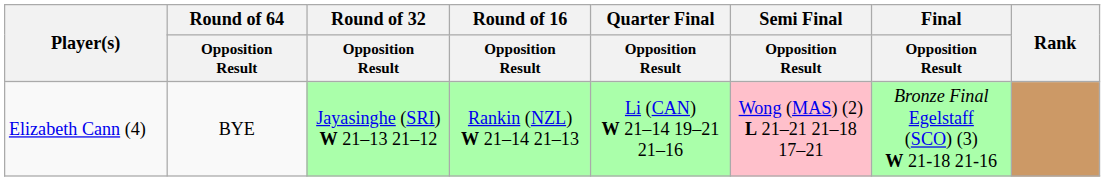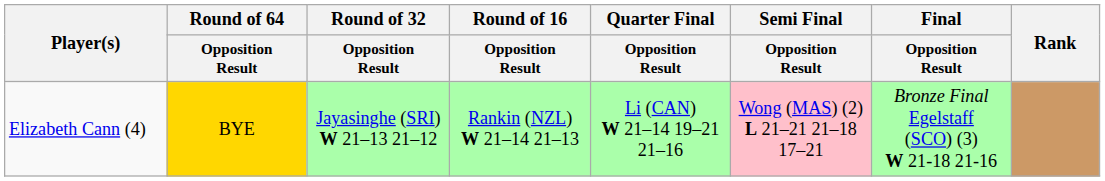(237, 129) no background -> (237, 129) gold background
